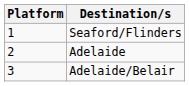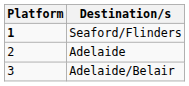(11, 33) normal -> (11, 33) bold
